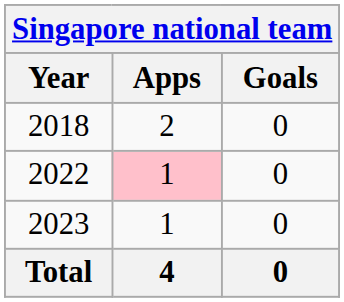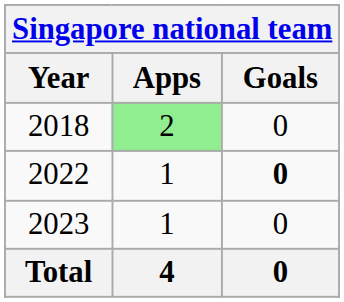(167, 126) no background -> (167, 126) lightgreen background
(167, 175) pink background -> (167, 175) no background
(280, 175) normal -> (280, 175) bold
